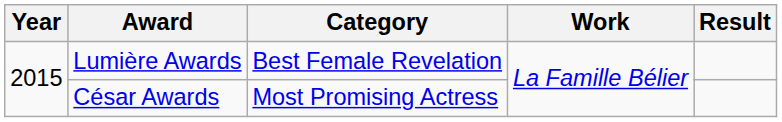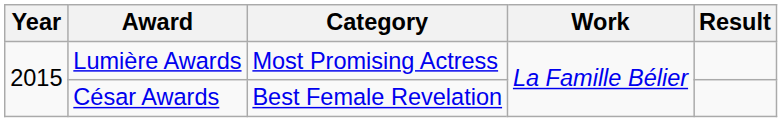(377, 60) Best Female Revelation -> (375, 60) Most Promising Actress
(375, 97) Most Promising Actress -> (377, 97) Best Female Revelation
